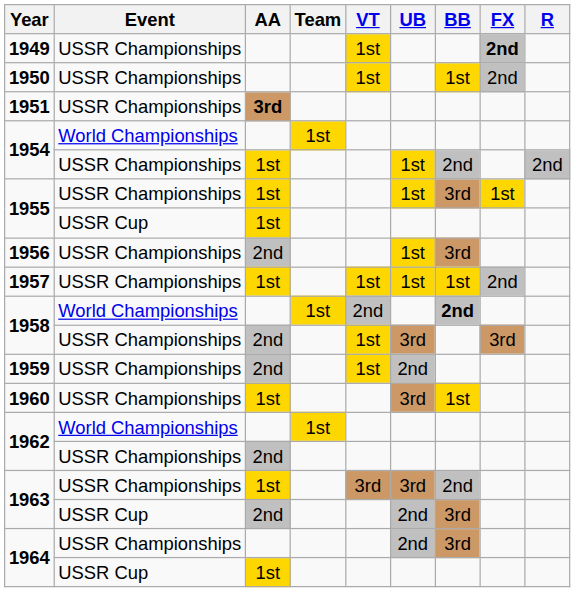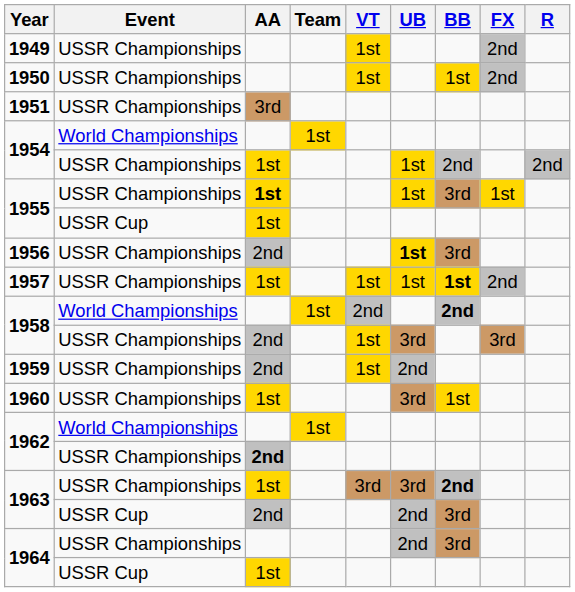(502, 48) bold -> (502, 48) normal
(268, 107) bold -> (268, 107) normal
(268, 194) normal -> (268, 194) bold
(413, 252) normal -> (413, 252) bold
(458, 281) normal -> (458, 281) bold
(268, 456) normal -> (268, 456) bold
(458, 485) normal -> (458, 485) bold
